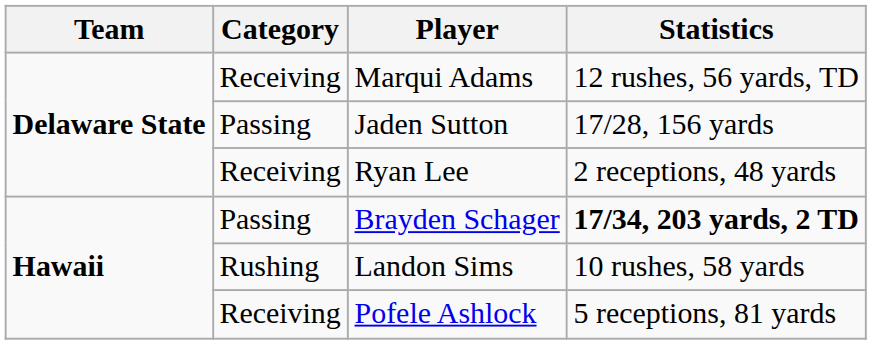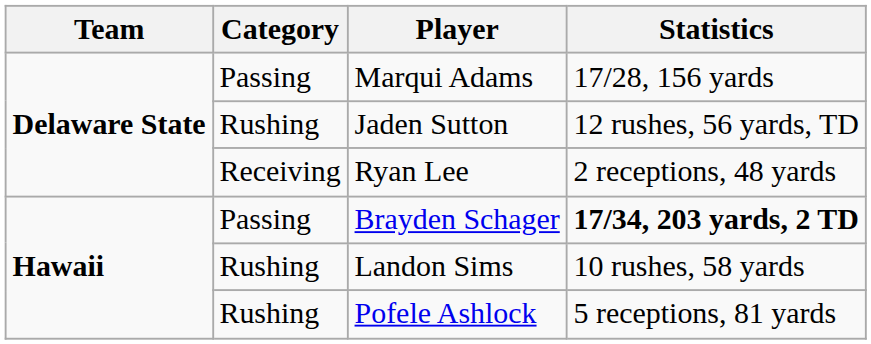(280, 76) Receiving -> (265, 76) Passing
(716, 76) 12 rushes, 56 yards, TD -> (674, 76) 17/28, 156 yards
(265, 124) Passing -> (269, 124) Rushing
(674, 124) 17/28, 156 yards -> (716, 124) 12 rushes, 56 yards, TD
(280, 313) Receiving -> (269, 313) Rushing
